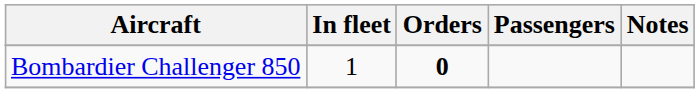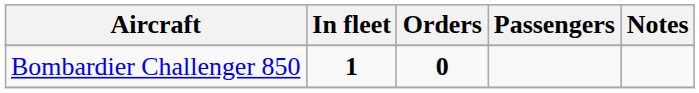(352, 66) normal -> (352, 66) bold
